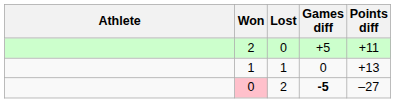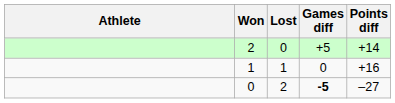(369, 48) +11 -> (369, 48) +14
(369, 68) +13 -> (369, 68) +16
(251, 87) pink background -> (251, 87) no background
